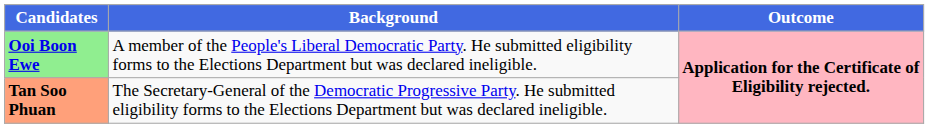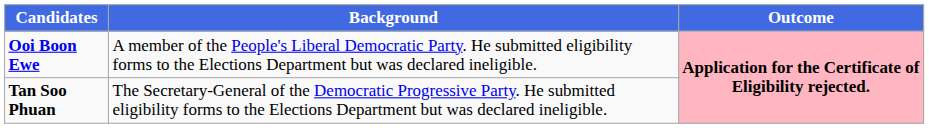(43, 54) lightgreen background -> (43, 54) no background
(38, 100) lightsalmon background -> (38, 100) no background
